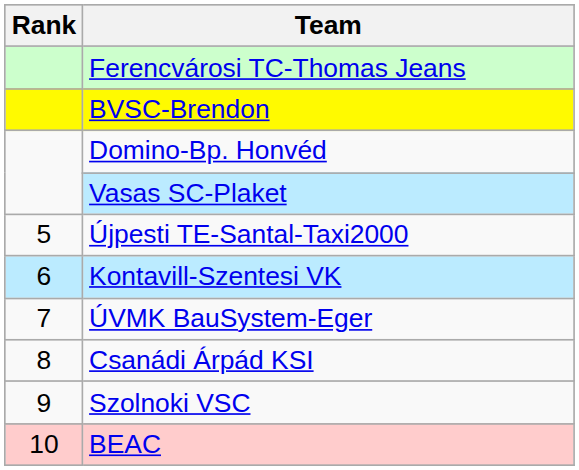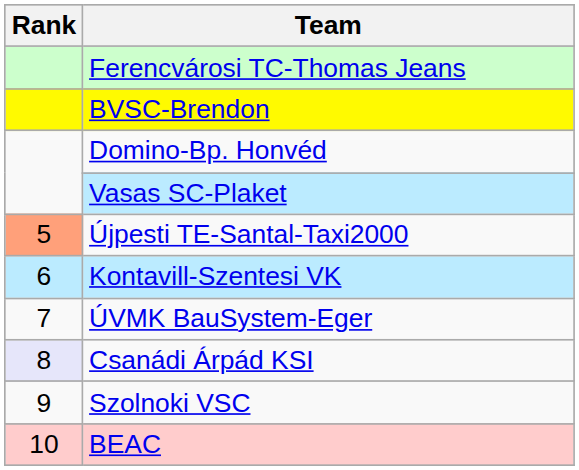(44, 234) no background -> (44, 234) lightsalmon background
(44, 360) no background -> (44, 360) lavender background
